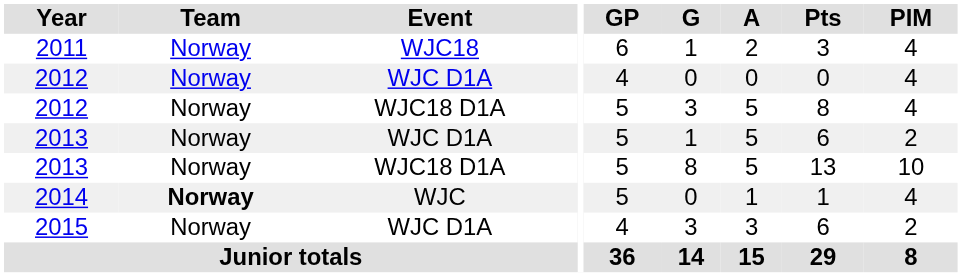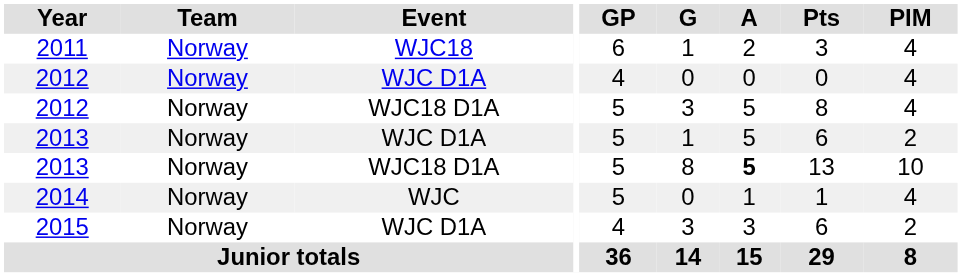(752, 167) normal -> (749, 167) bold
(211, 197) bold -> (207, 197) normal
